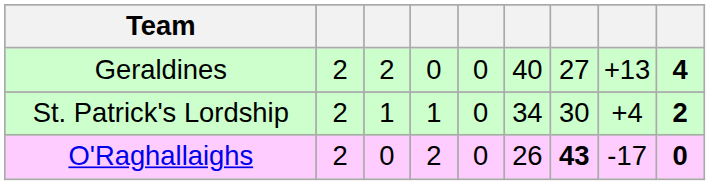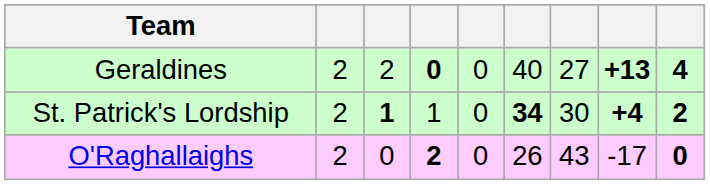(434, 69) normal -> (434, 69) bold
(627, 69) normal -> (627, 69) bold
(387, 112) normal -> (387, 112) bold
(527, 112) normal -> (527, 112) bold
(627, 112) normal -> (627, 112) bold
(434, 156) normal -> (434, 156) bold
(574, 156) bold -> (574, 156) normal
